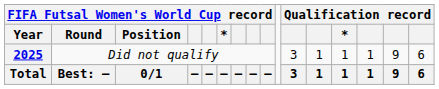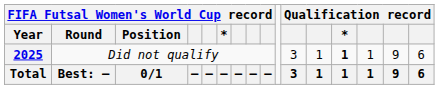(345, 54) normal -> (345, 54) bold
